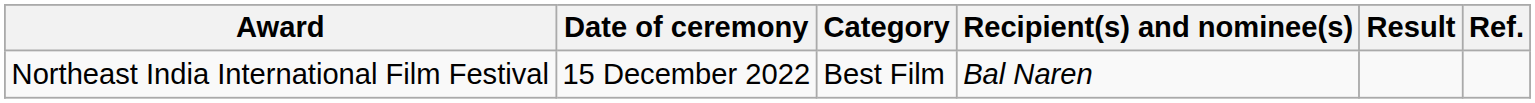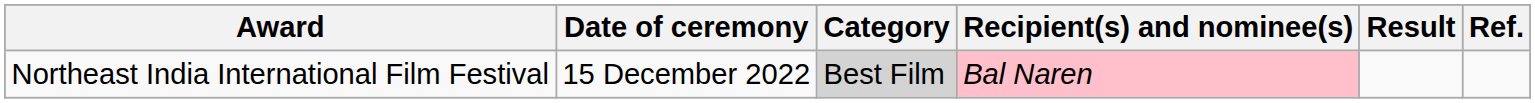(884, 73) no background -> (884, 73) lightgrey background
(1028, 73) no background -> (1028, 73) pink background
